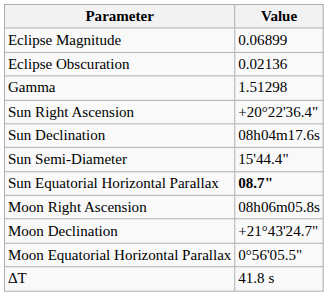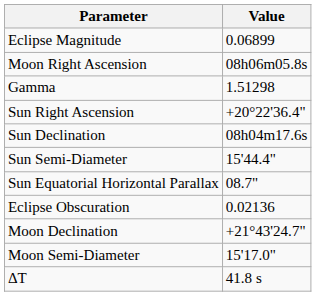rows swapped: (69, 64) <-> (77, 207)
(256, 183) bold -> (242, 183) normal
+ row: (74, 254)
- row: (120, 254)
